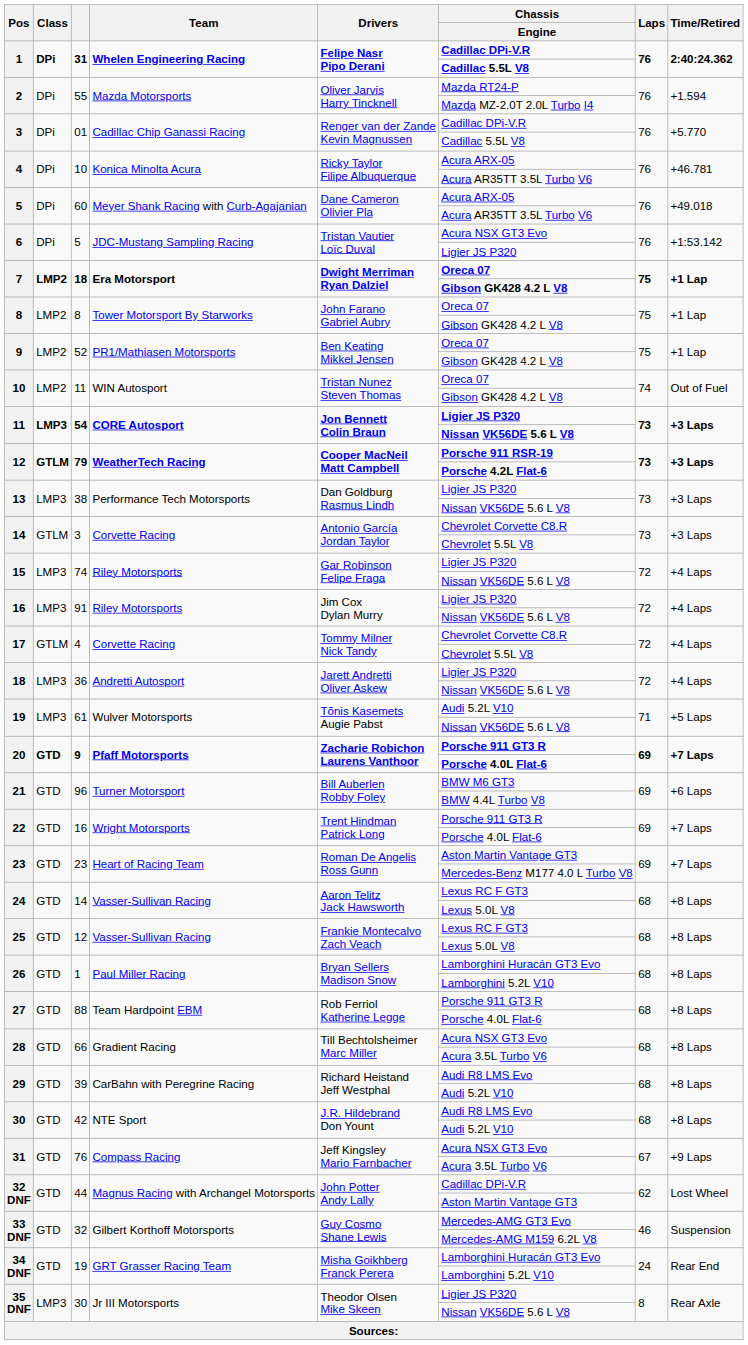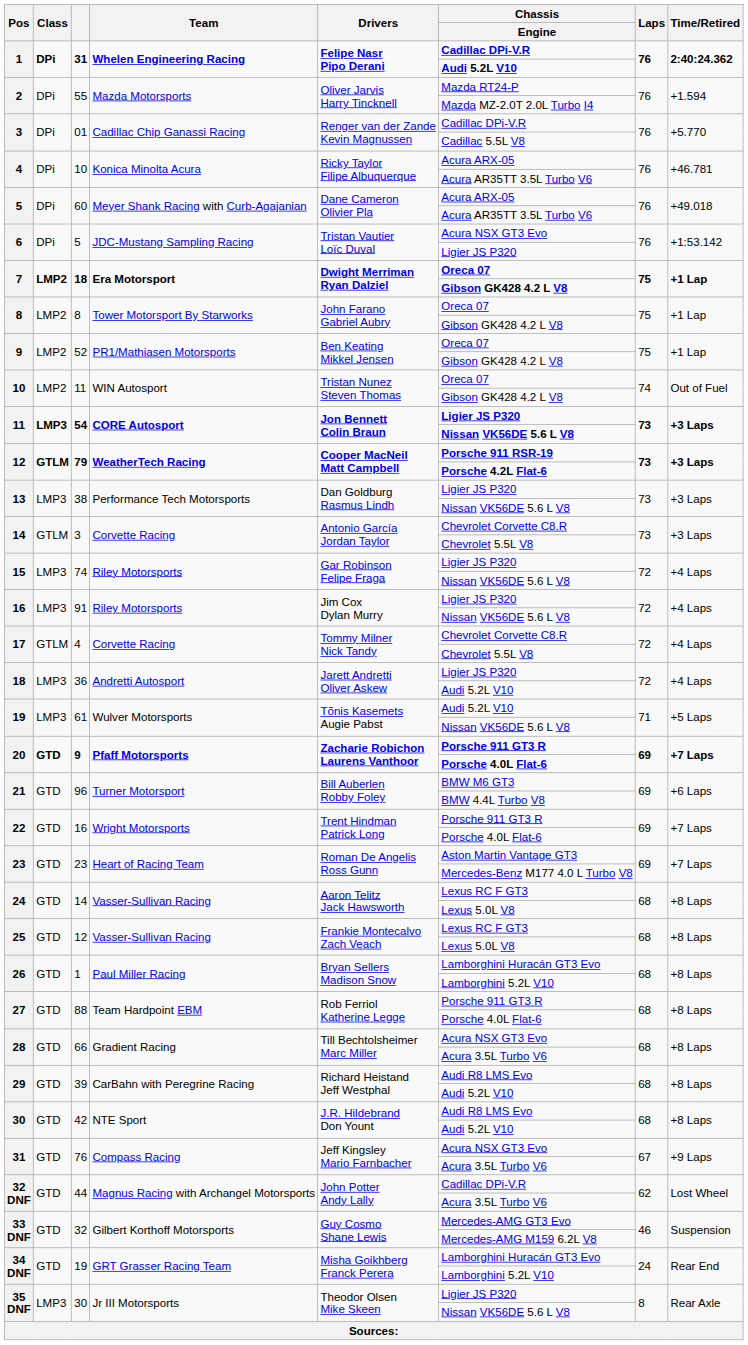(485, 69) Cadillac 5.5L V8 -> (479, 69) Audi 5.2L V10
(506, 690) Nissan VK56DE 5.6 L V8 -> (477, 690) Audi 5.2L V10
(509, 1202) Aston Martin Vantage GT3 -> (494, 1202) Acura 3.5L Turbo V6
